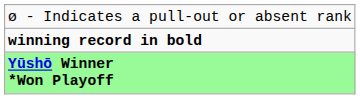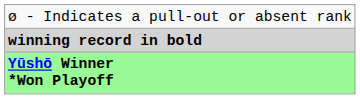(105, 40) no background -> (105, 40) lightgrey background
